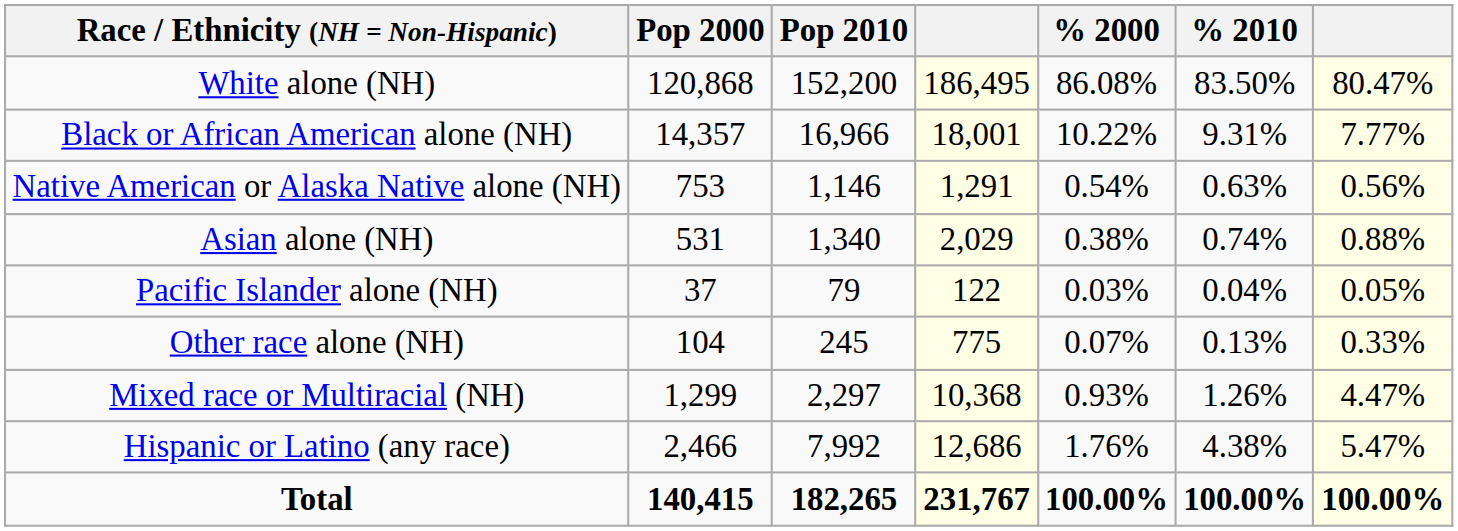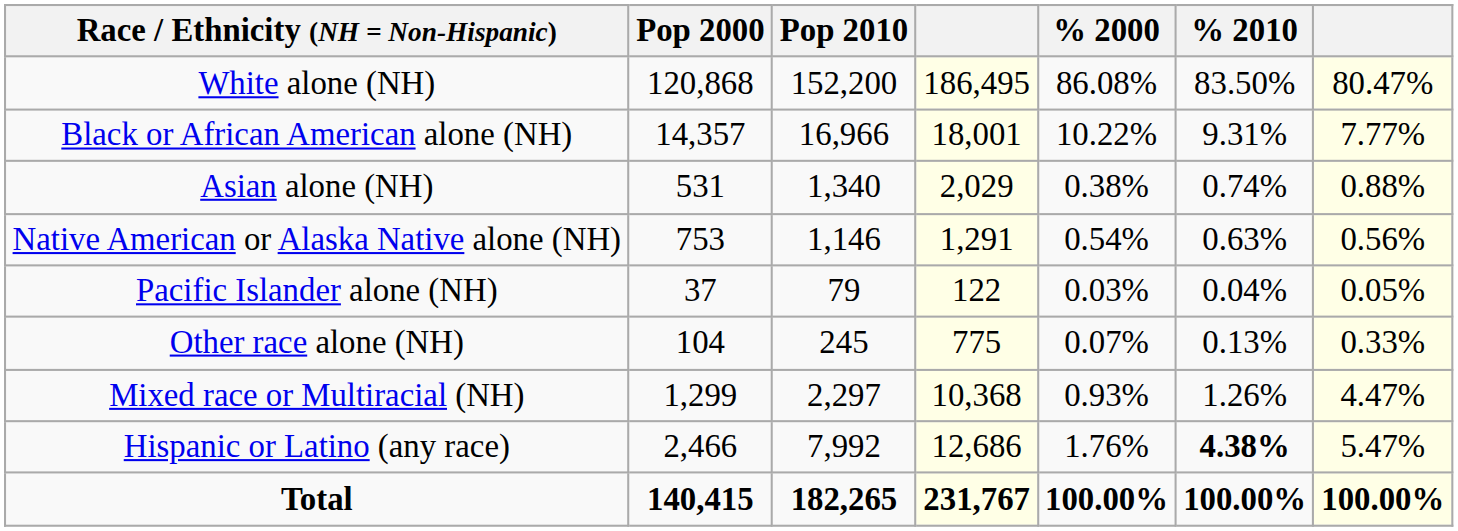rows swapped: (317, 186) <-> (317, 238)
(1245, 446) normal -> (1245, 446) bold
